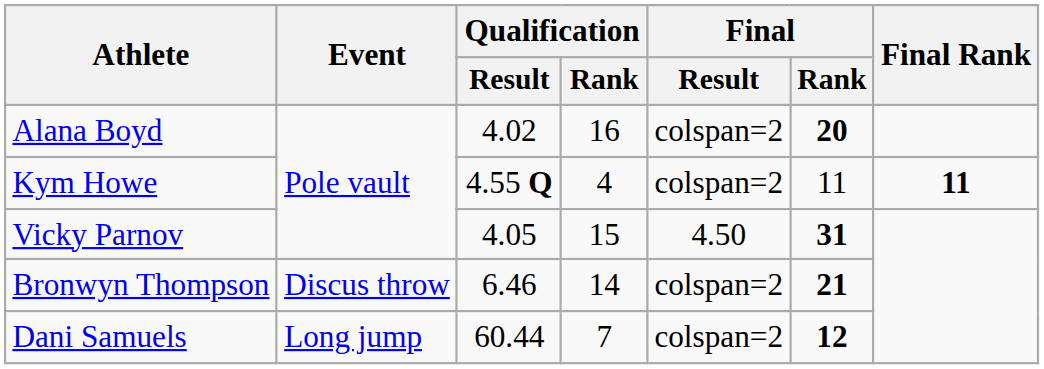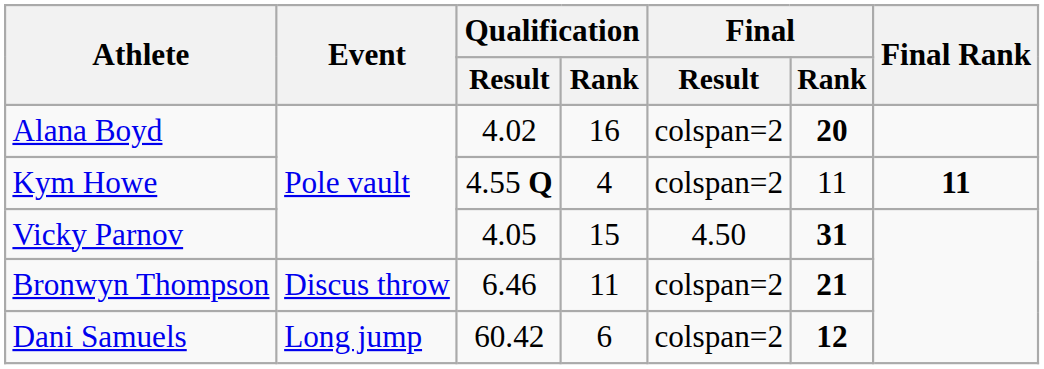(604, 285) 14 -> (604, 285) 11
(509, 337) 60.44 -> (509, 337) 60.42
(604, 337) 7 -> (604, 337) 6
